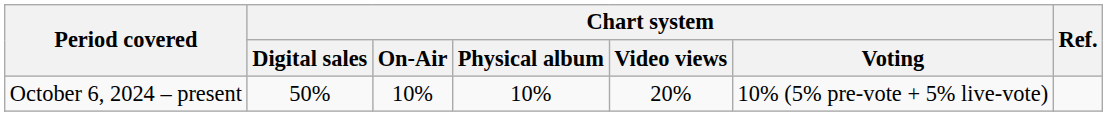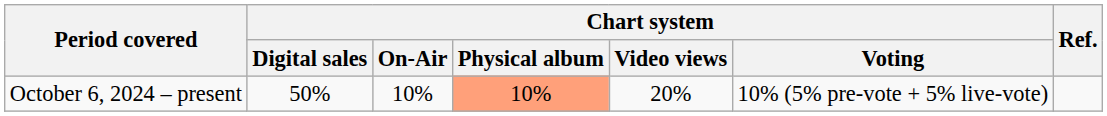(531, 93) no background -> (531, 93) lightsalmon background
